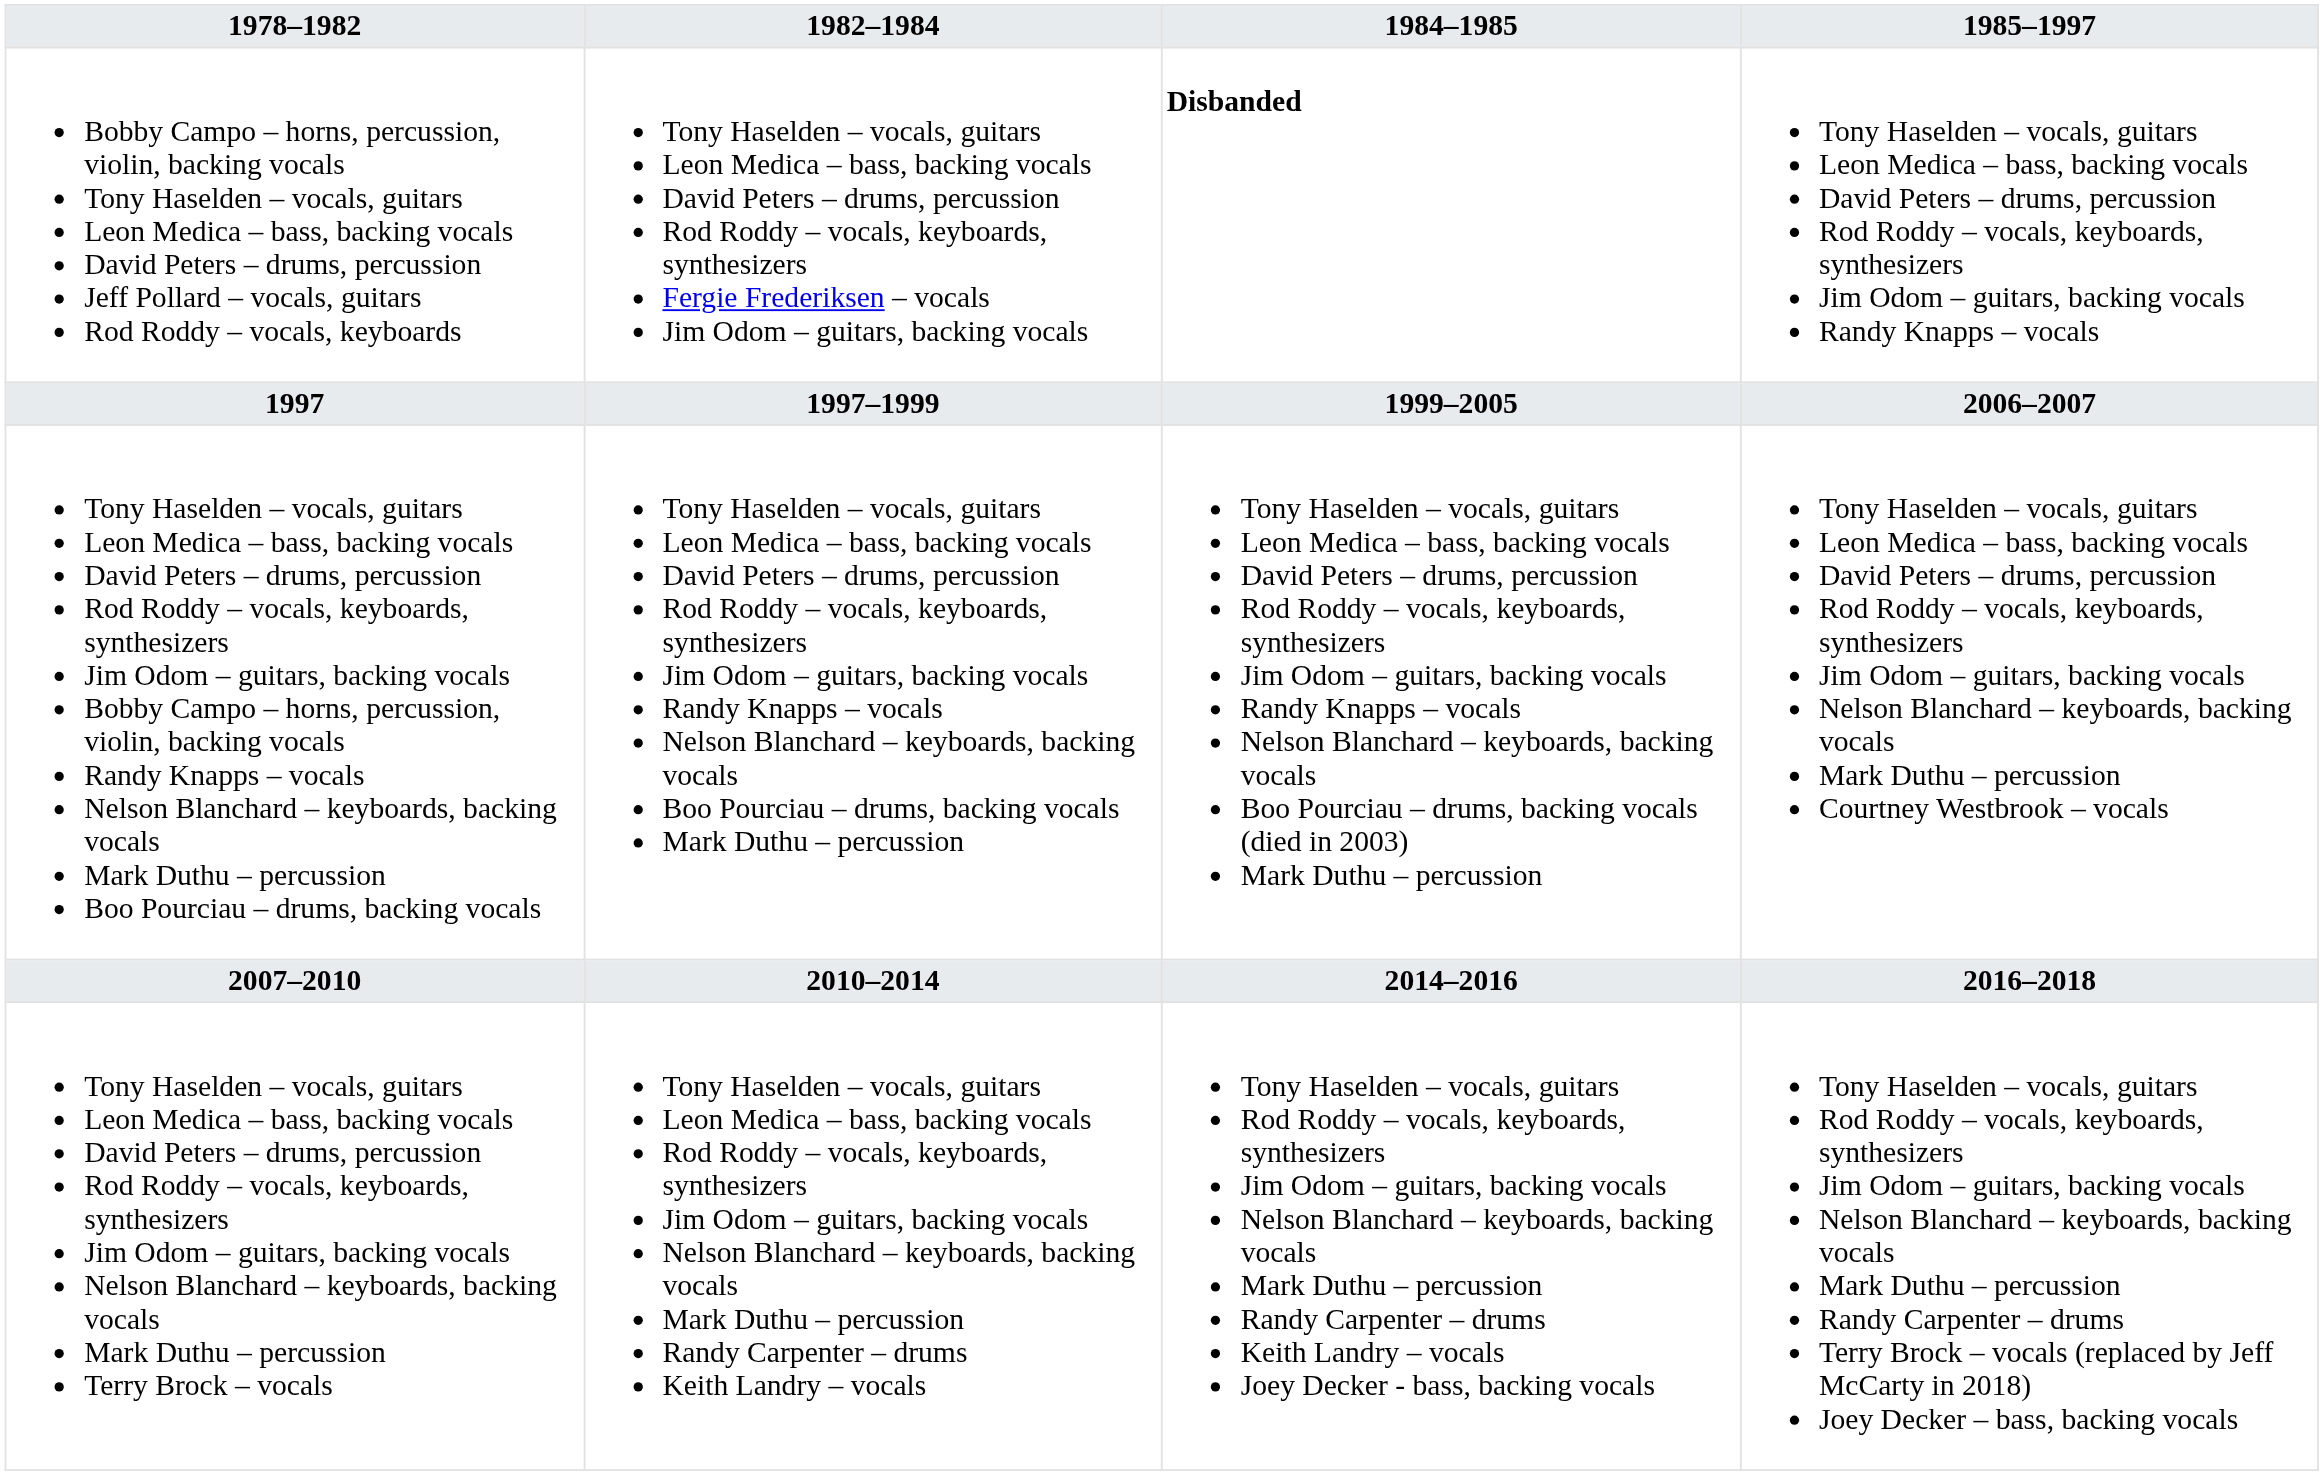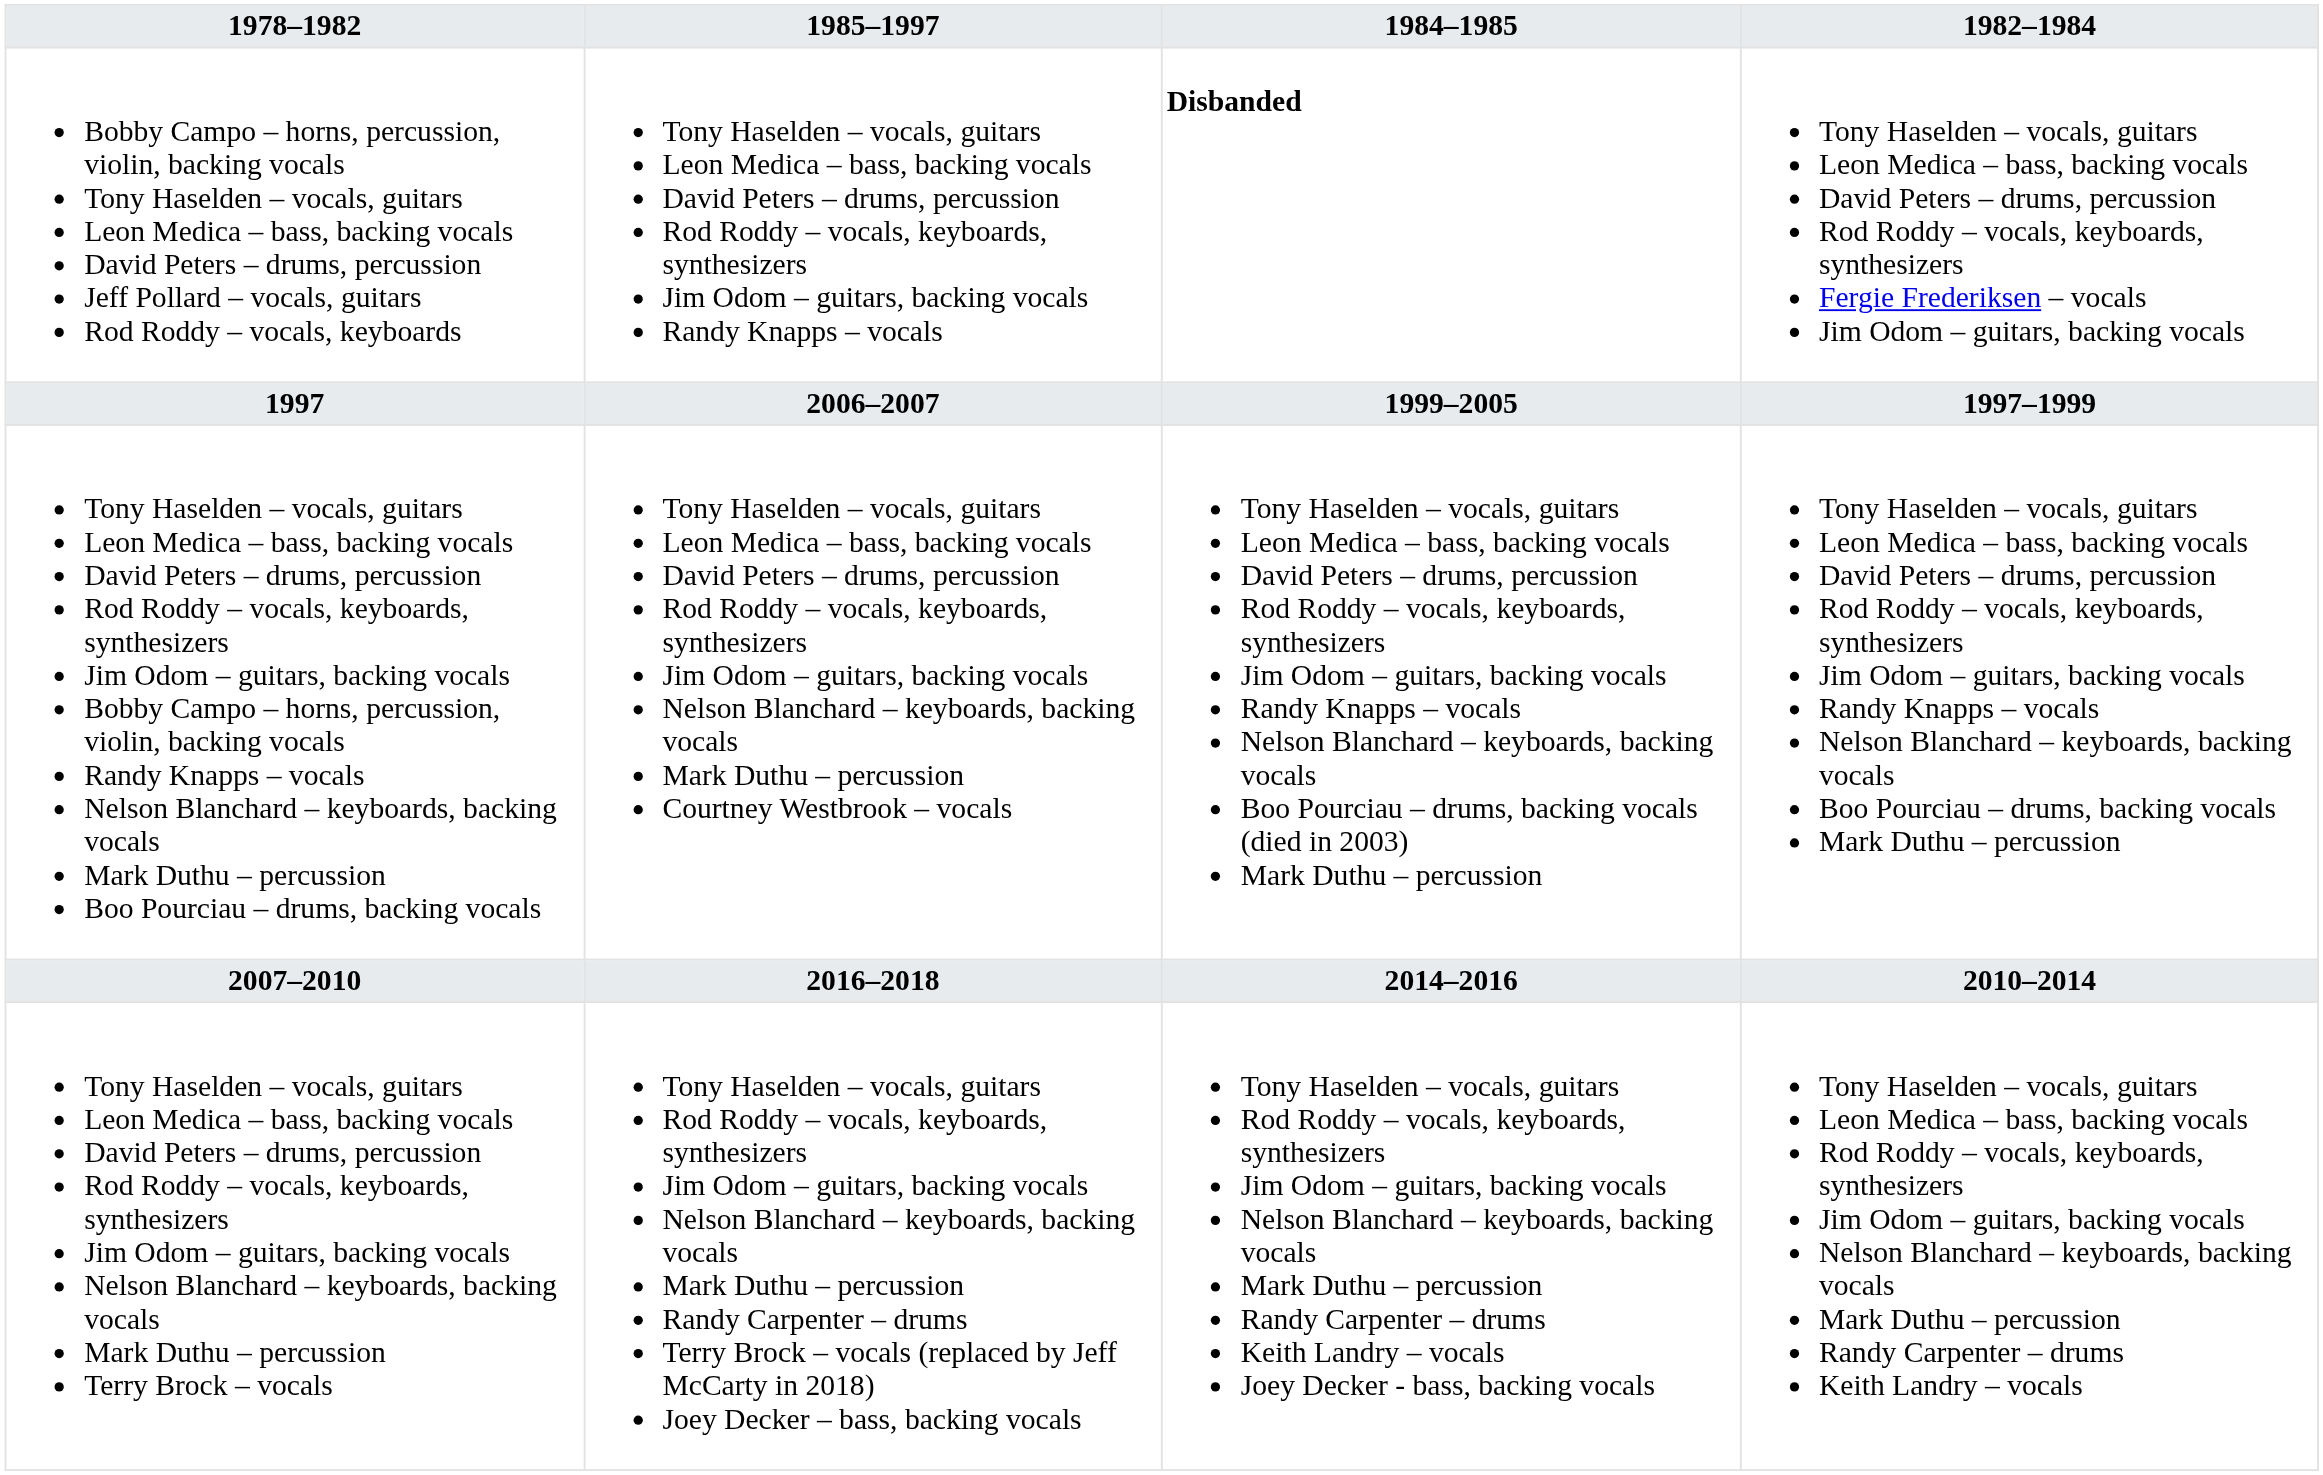columns swapped: (873, 25) <-> (2030, 25)
